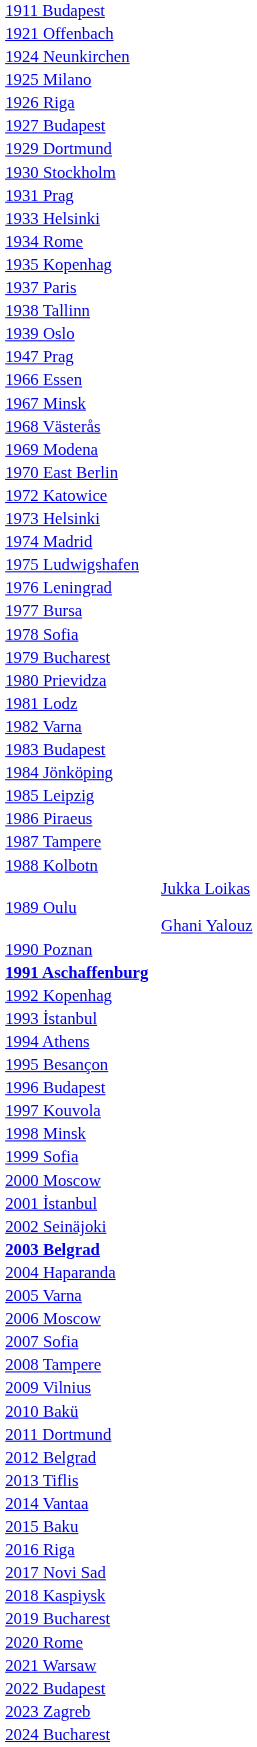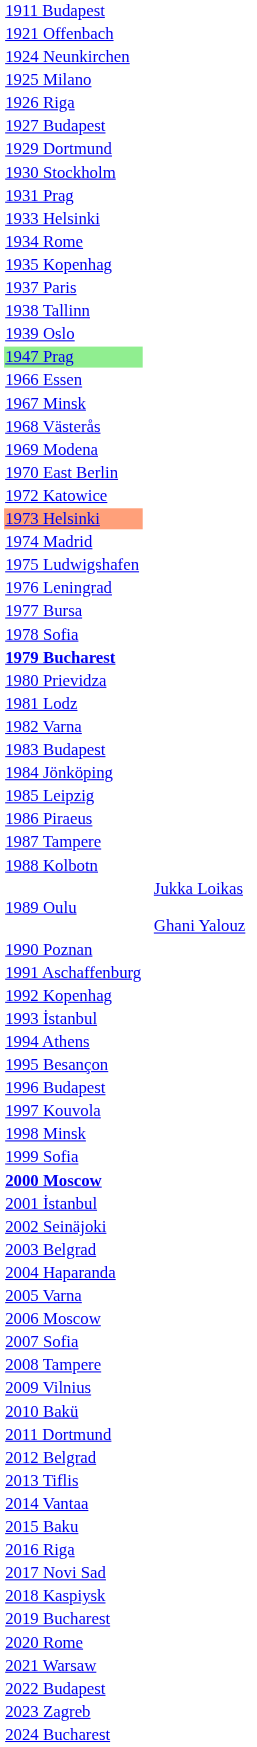(39, 357) no background -> (39, 357) lightgreen background
(53, 518) no background -> (53, 518) lightsalmon background
(58, 657) normal -> (60, 657) bold
(77, 972) bold -> (73, 972) normal
(53, 1180) normal -> (53, 1180) bold
(53, 1249) bold -> (51, 1249) normal
